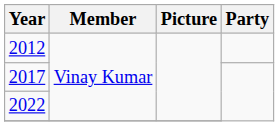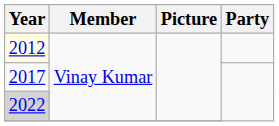(27, 47) no background -> (27, 47) lightyellow background
(27, 105) no background -> (27, 105) lightgrey background
